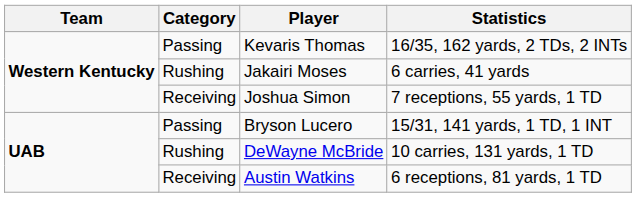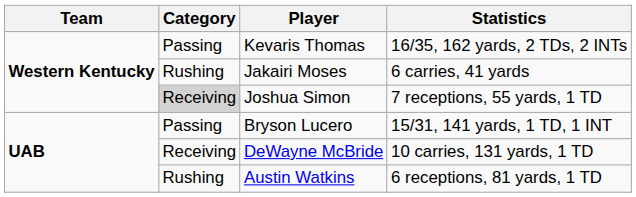(199, 98) no background -> (199, 98) lightgrey background
(193, 151) Rushing -> (199, 151) Receiving
(199, 178) Receiving -> (193, 178) Rushing
